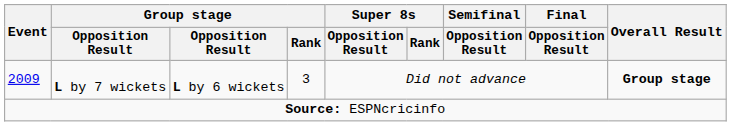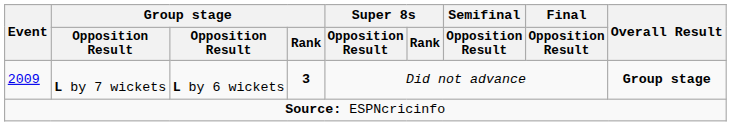(306, 79) normal -> (306, 79) bold
